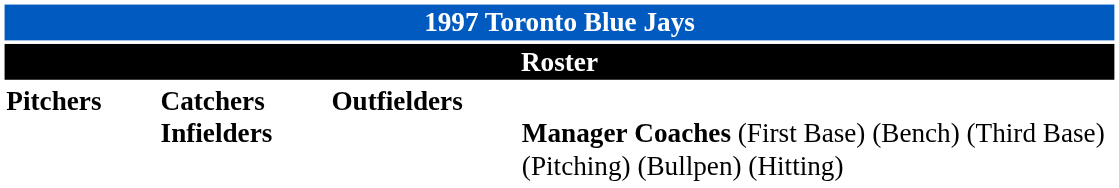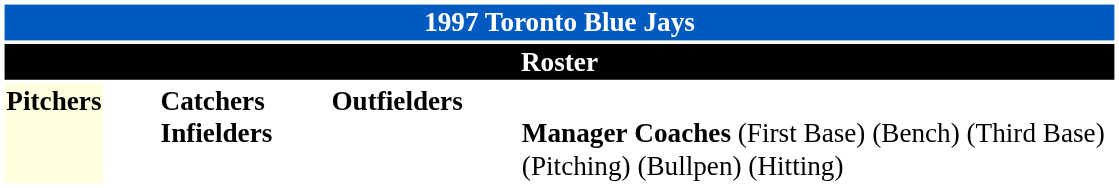(54, 100) no background -> (54, 100) lightyellow background
